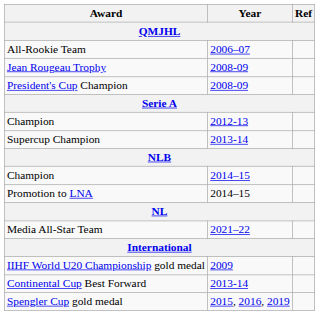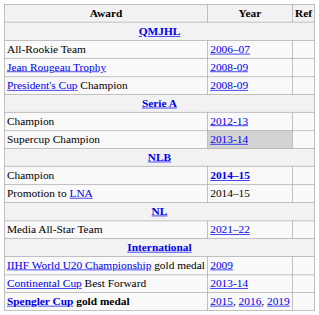(229, 139) no background -> (229, 139) lightgrey background
(230, 175) normal -> (230, 175) bold
(65, 301) normal -> (68, 301) bold
